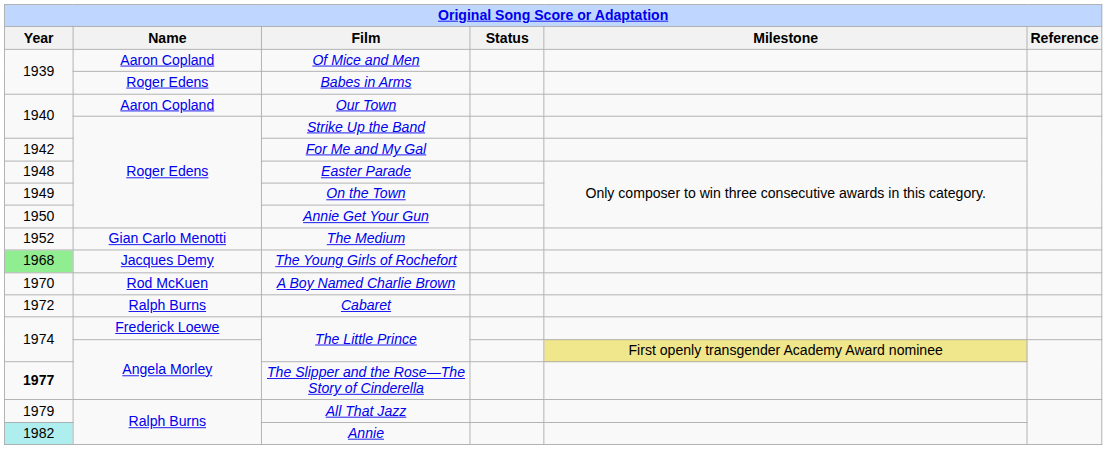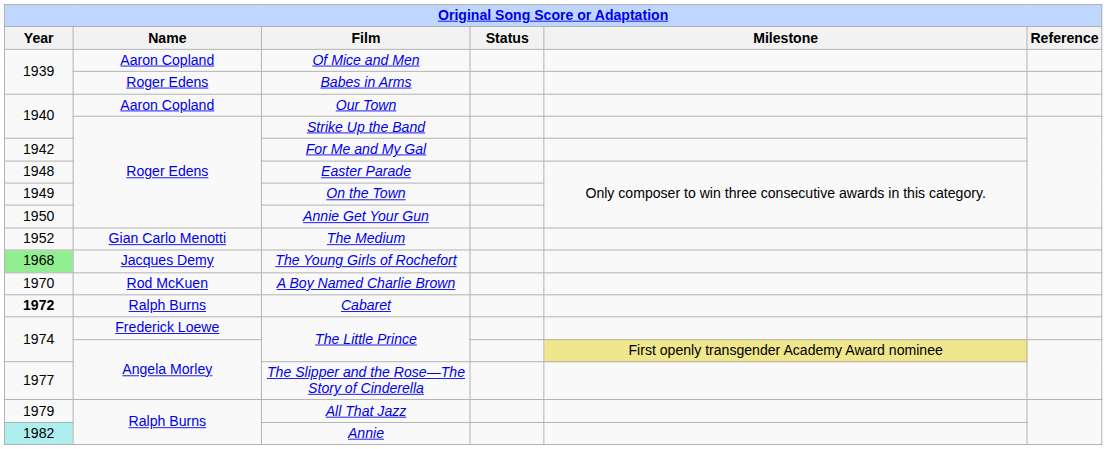(39, 305) normal -> (39, 305) bold
(39, 380) bold -> (39, 380) normal
